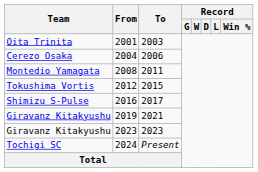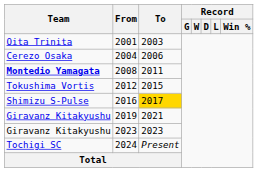(53, 71) normal -> (53, 71) bold
(152, 101) no background -> (152, 101) gold background
